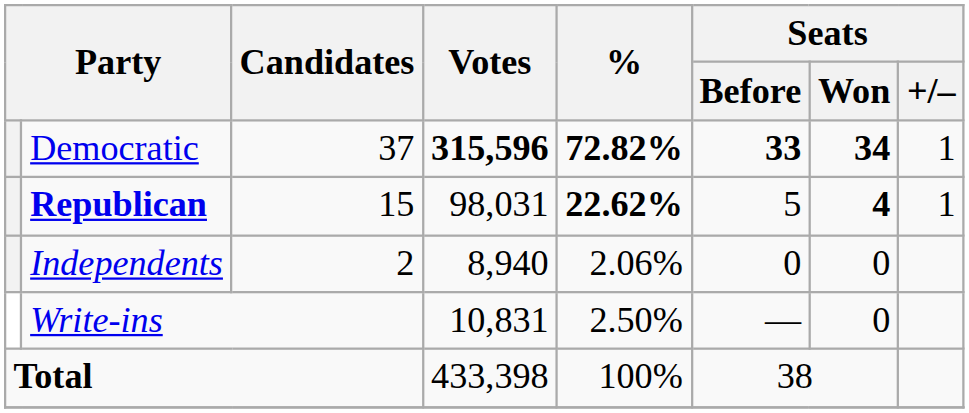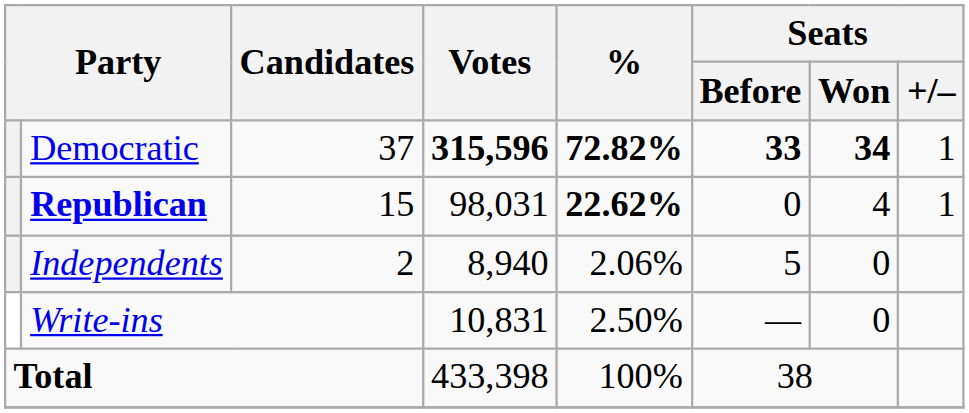(792, 205) 5 -> (792, 205) 0
(881, 205) bold -> (881, 205) normal
(792, 262) 0 -> (792, 262) 5
